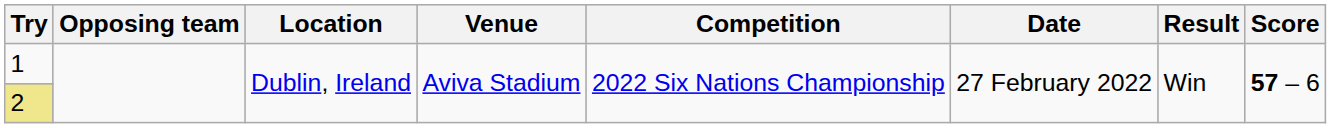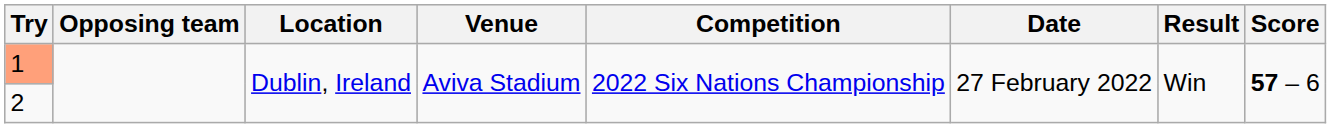(17, 63) no background -> (17, 63) lightsalmon background
(17, 102) khaki background -> (17, 102) no background
